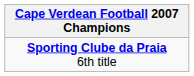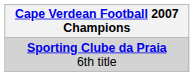(97, 54) no background -> (97, 54) lightgrey background
